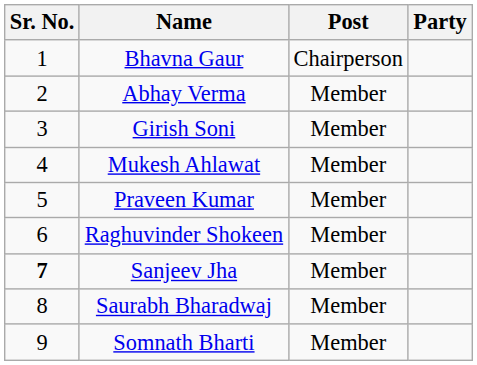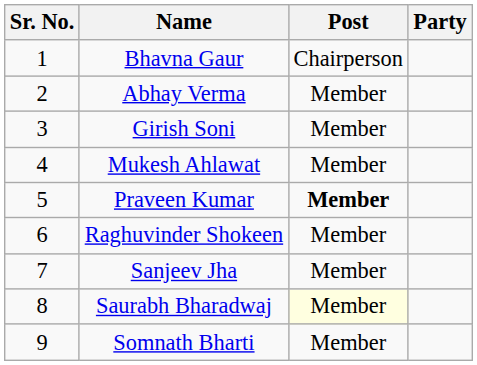(348, 199) normal -> (348, 199) bold
(42, 270) bold -> (42, 270) normal
(348, 306) no background -> (348, 306) lightyellow background
